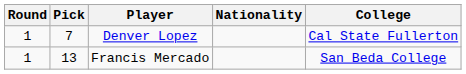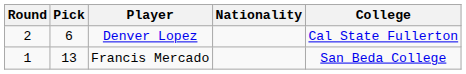(27, 37) 1 -> (27, 37) 2
(69, 37) 7 -> (69, 37) 6
